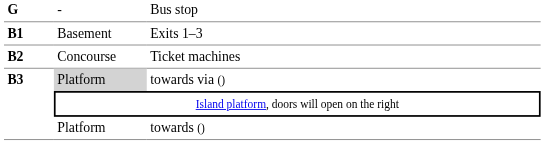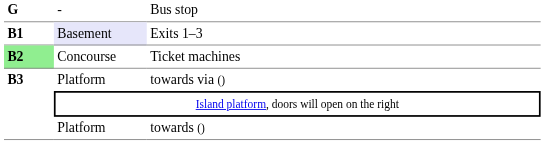(84, 33) no background -> (84, 33) lavender background
(15, 56) no background -> (15, 56) lightgreen background
(81, 79) lightgrey background -> (81, 79) no background
